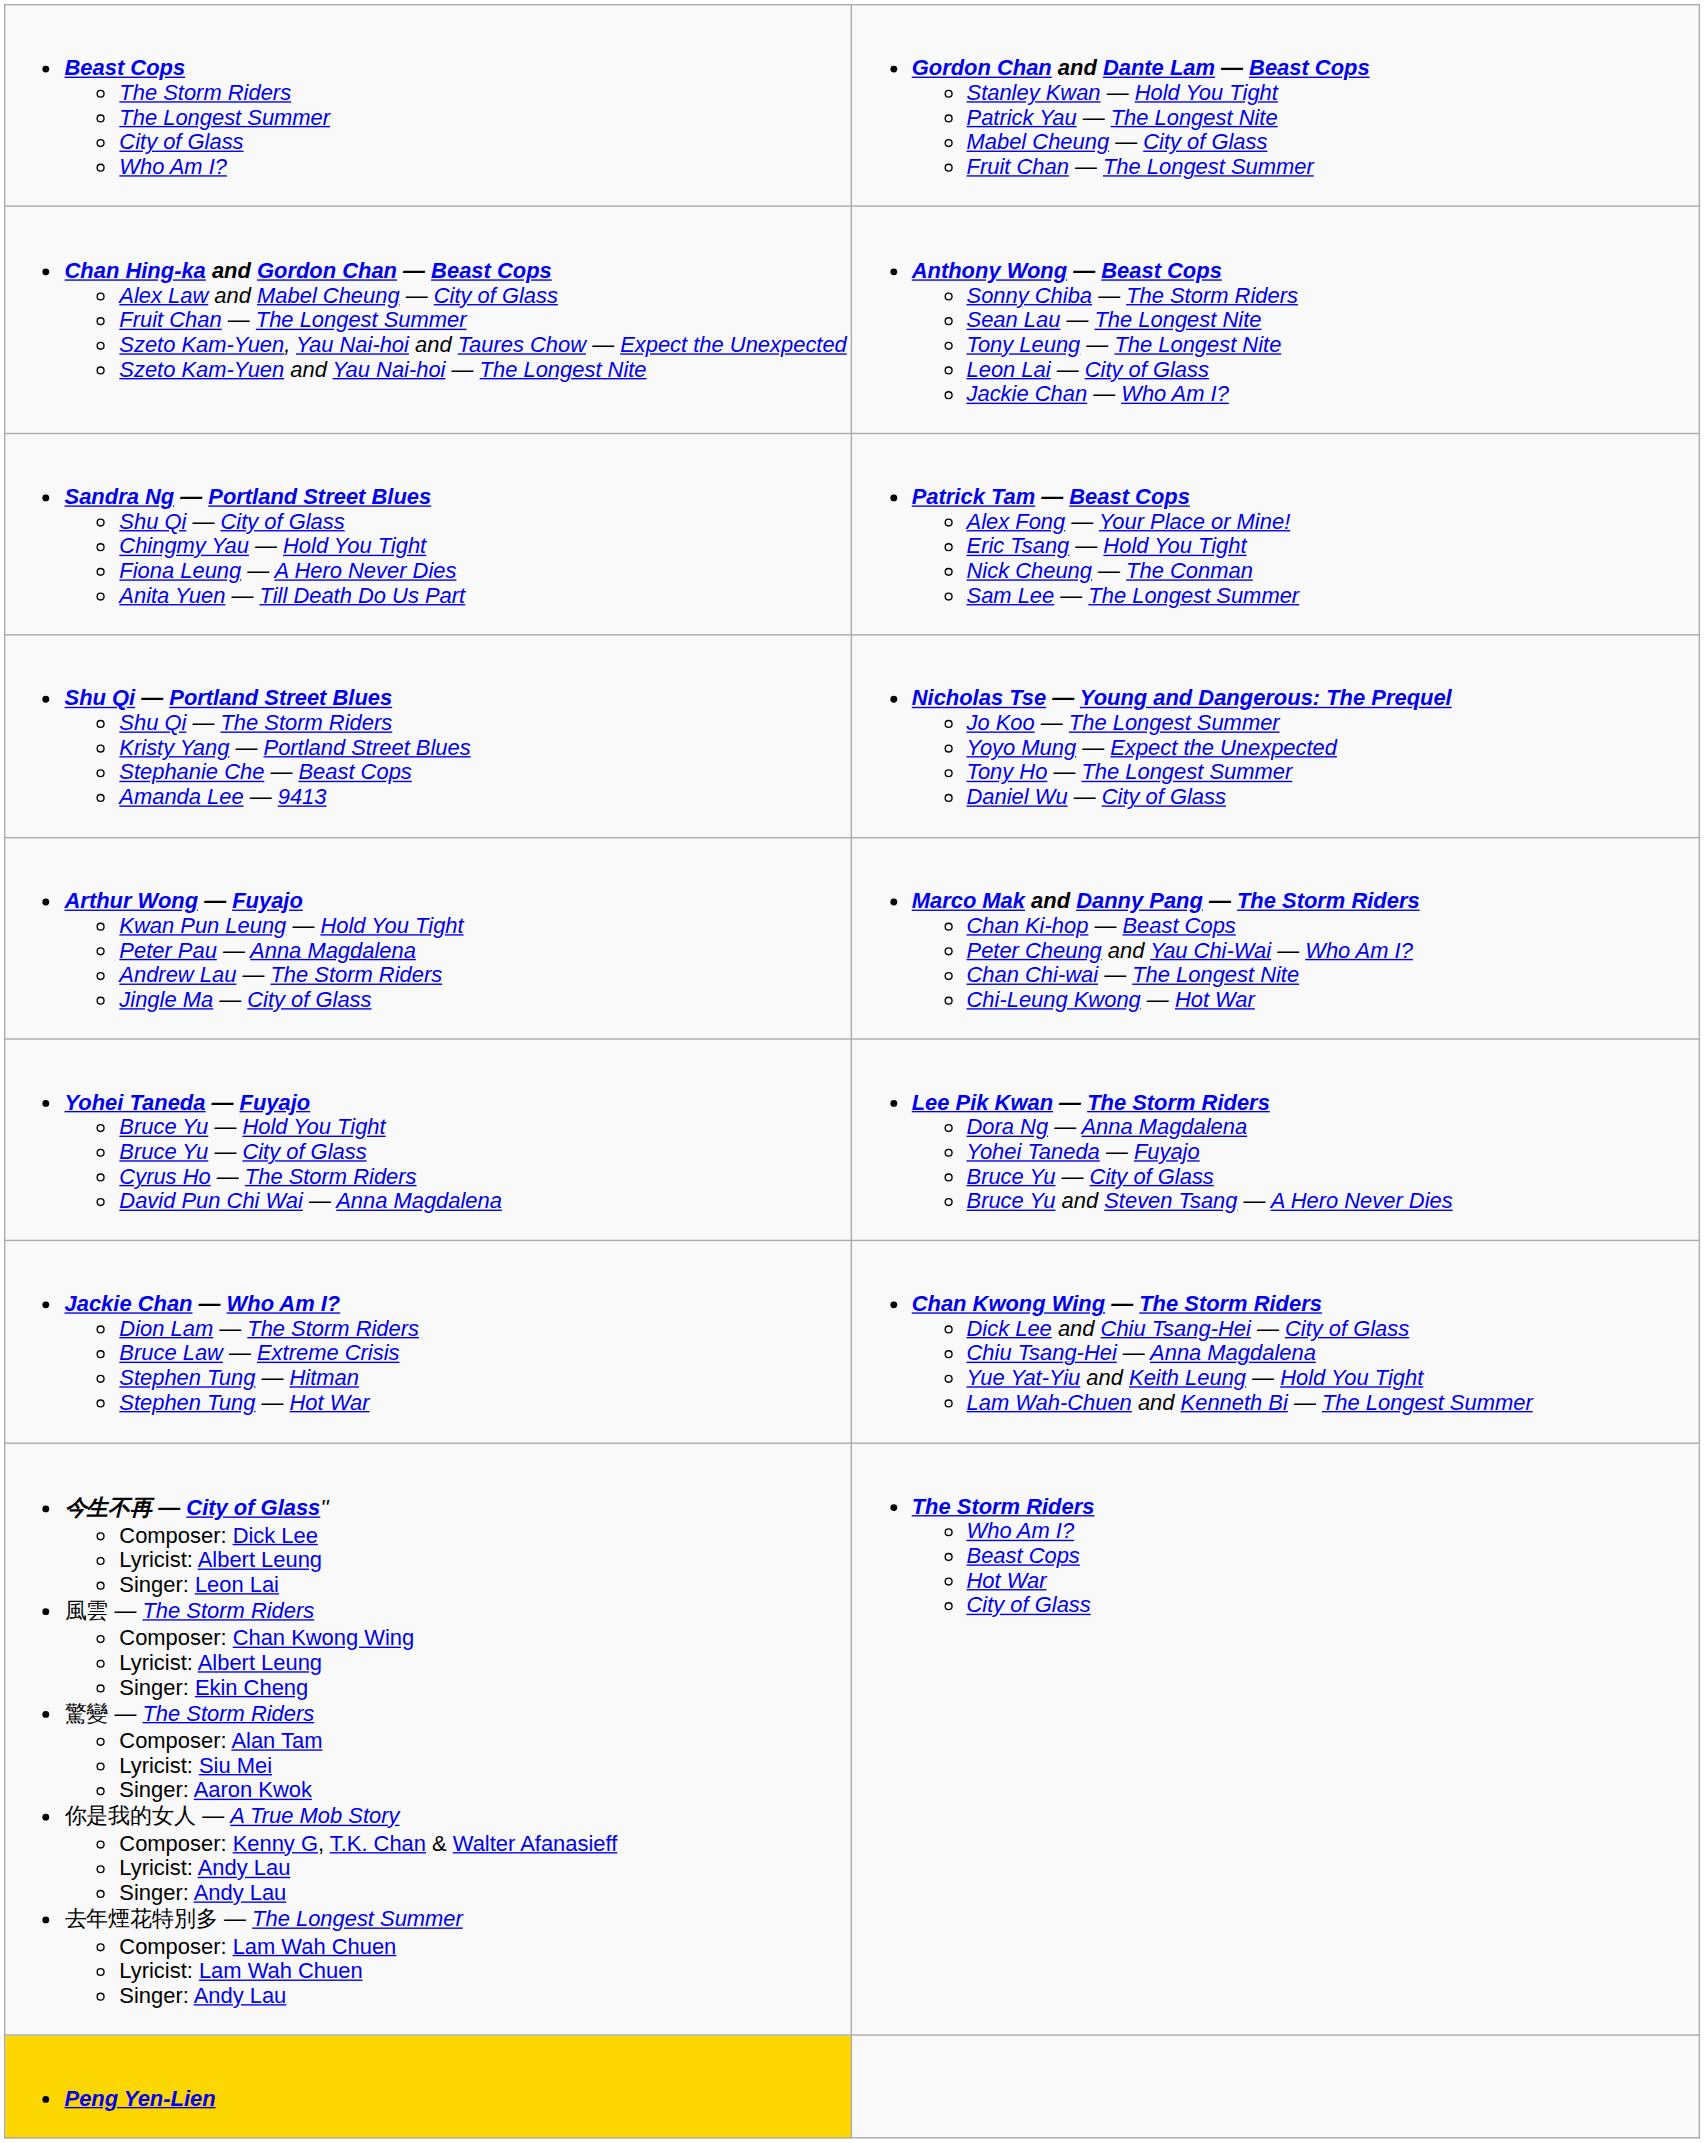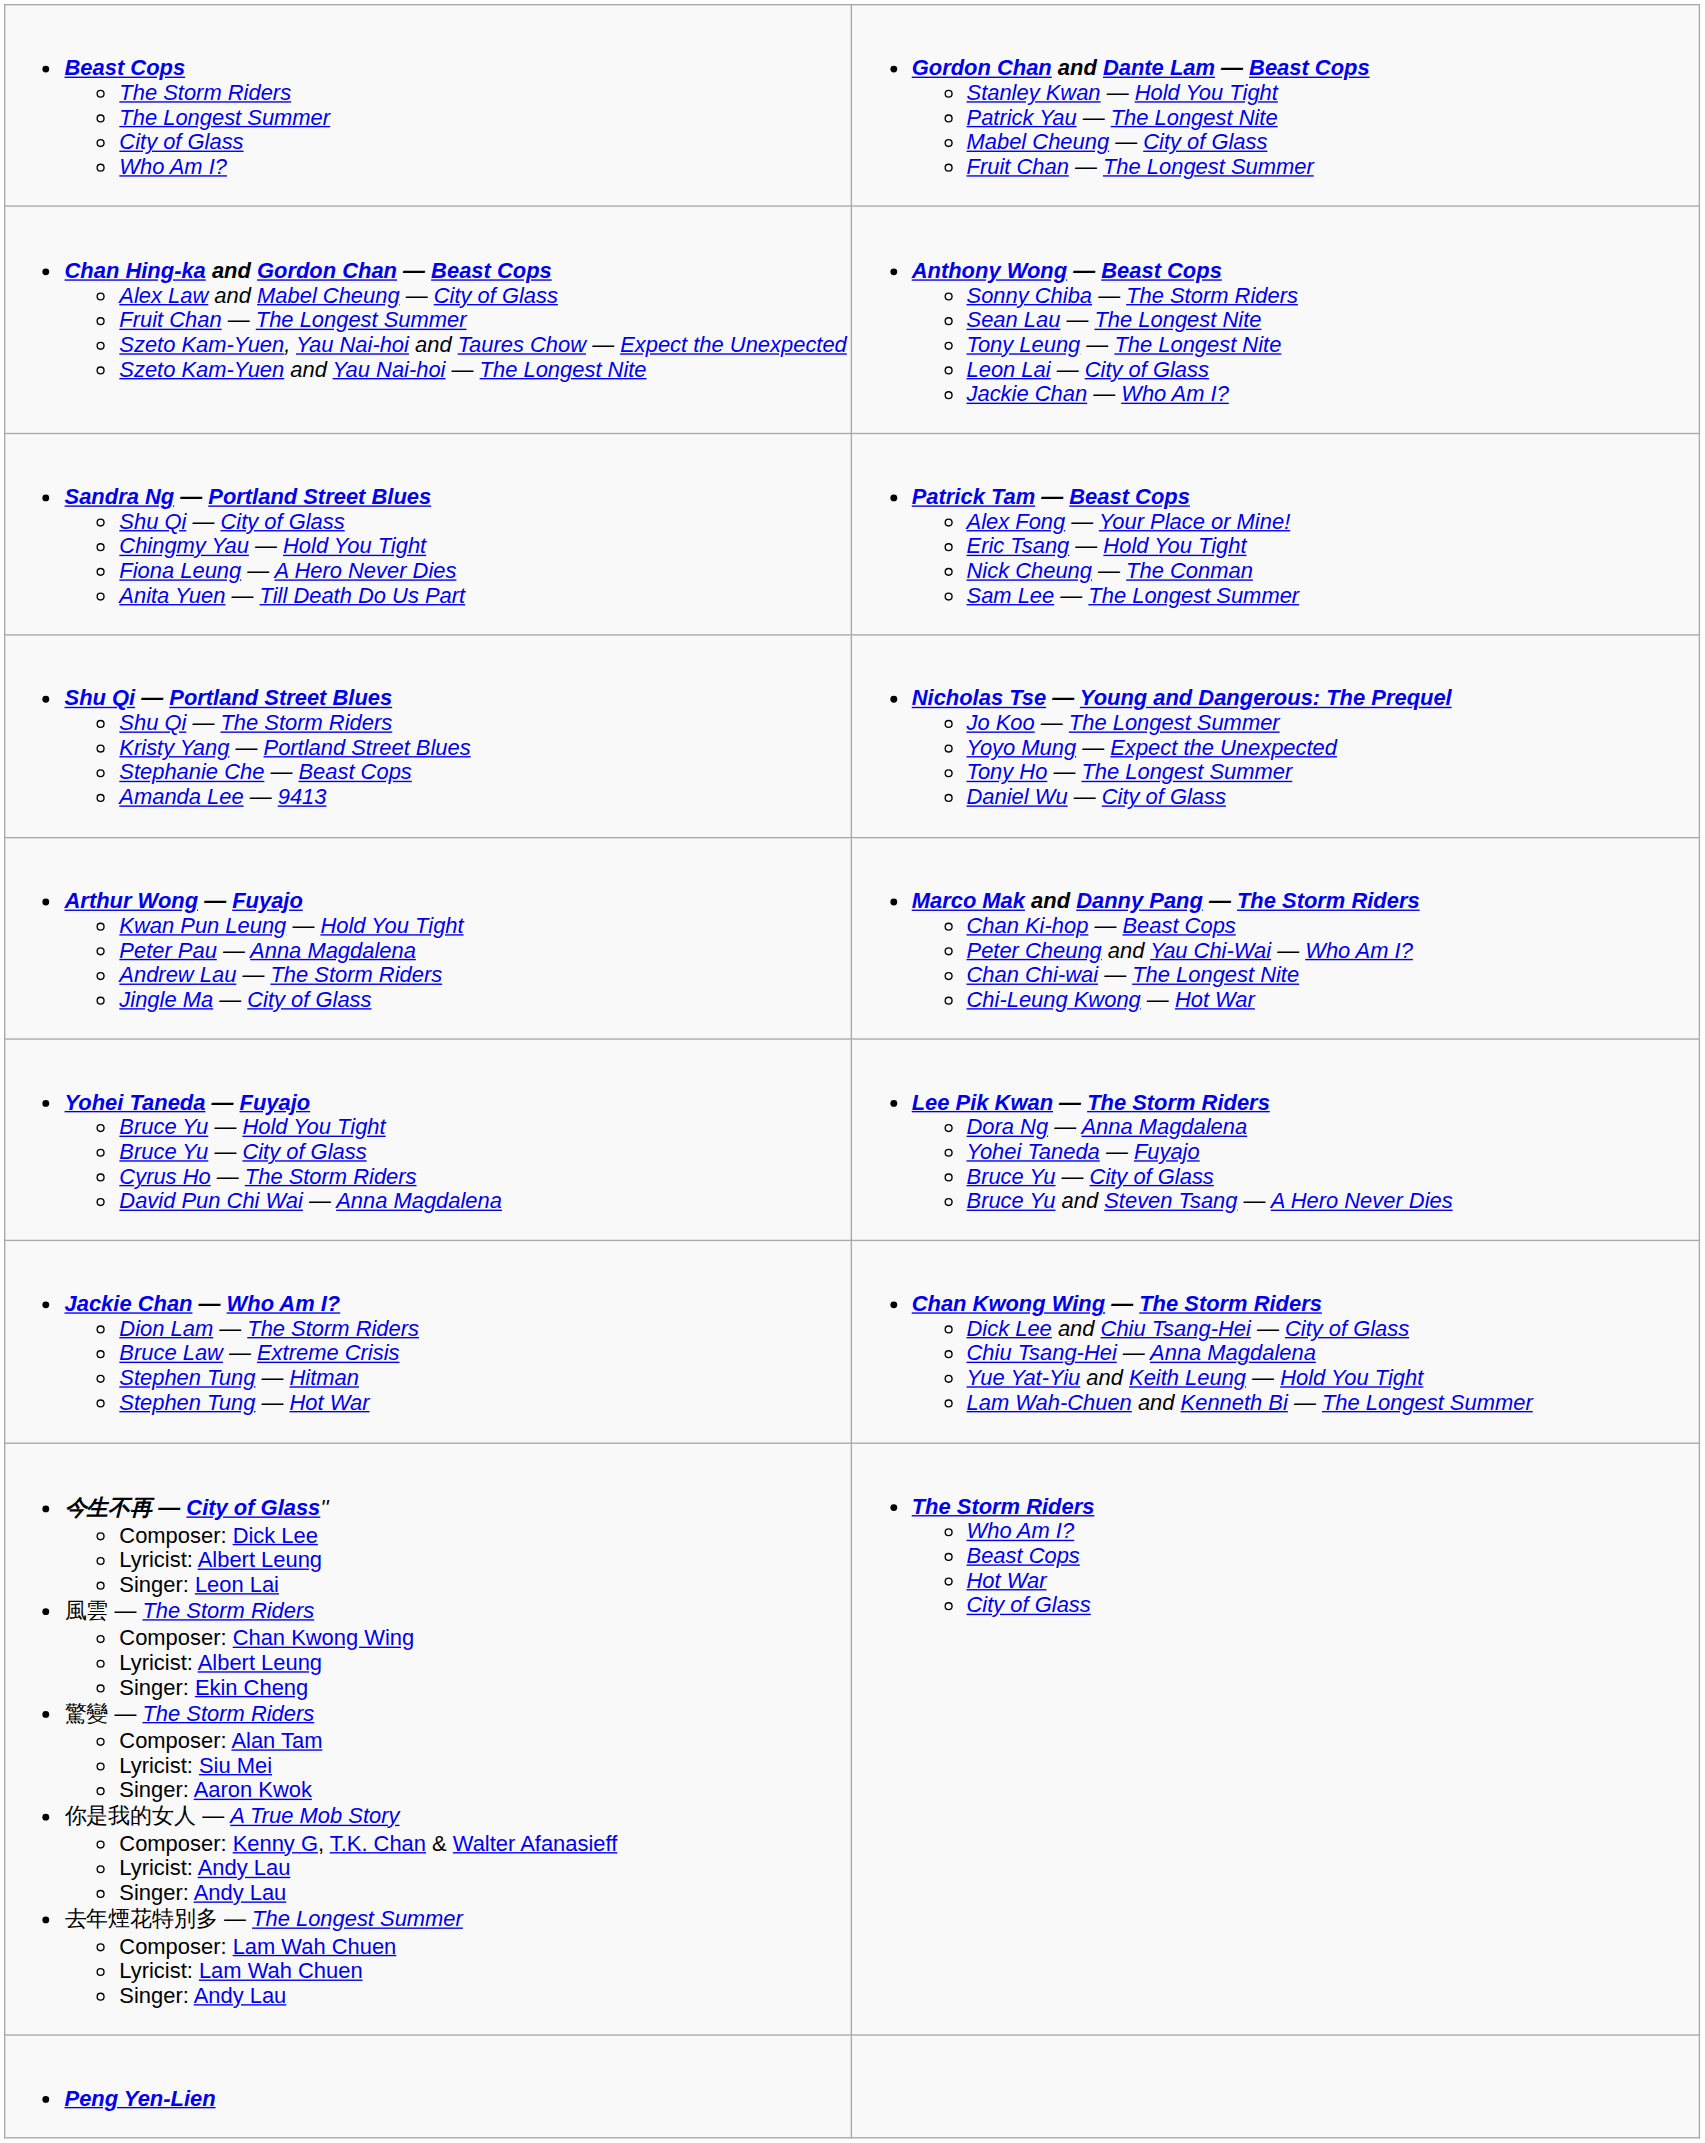(428, 2099) gold background -> (428, 2099) no background
